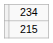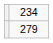(29, 29) 215 -> (29, 29) 279
